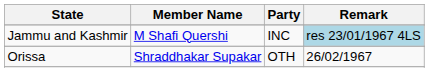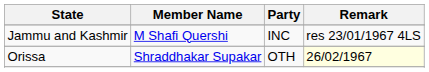(364, 35) lightblue background -> (364, 35) no background
(339, 56) no background -> (339, 56) lightyellow background
